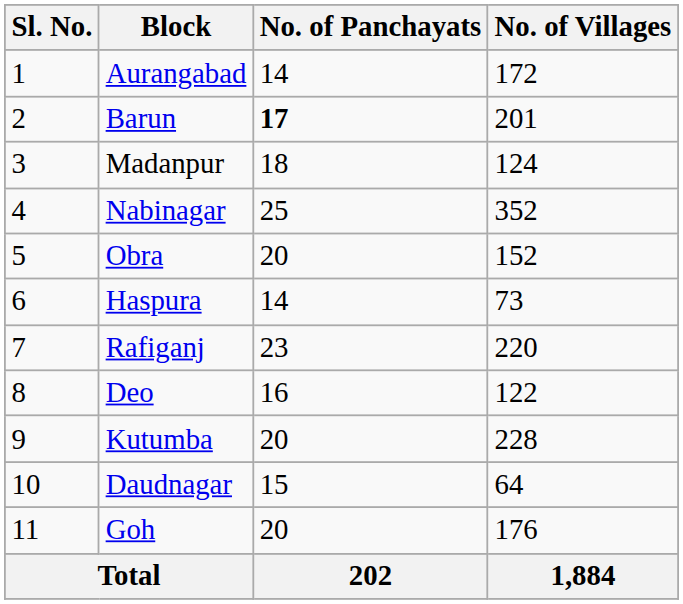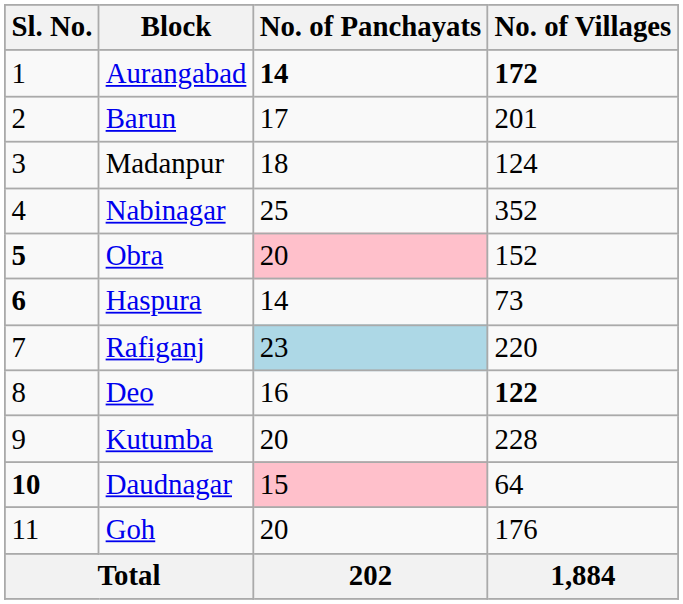(274, 73) normal -> (274, 73) bold
(516, 73) normal -> (516, 73) bold
(274, 118) bold -> (274, 118) normal
(19, 255) normal -> (19, 255) bold
(274, 255) no background -> (274, 255) pink background
(19, 301) normal -> (19, 301) bold
(274, 347) no background -> (274, 347) lightblue background
(516, 392) normal -> (516, 392) bold
(26, 484) normal -> (26, 484) bold
(274, 484) no background -> (274, 484) pink background
